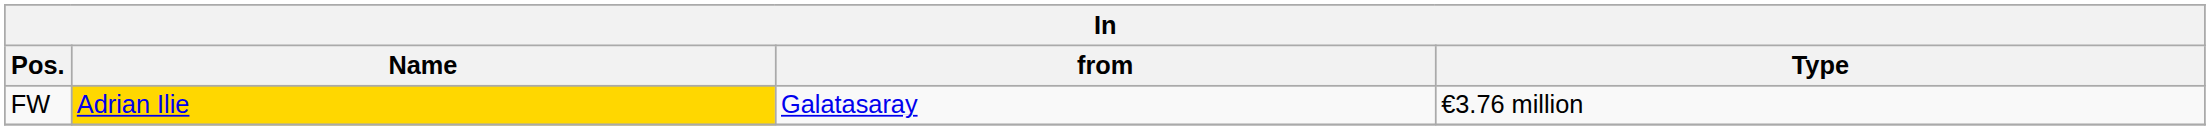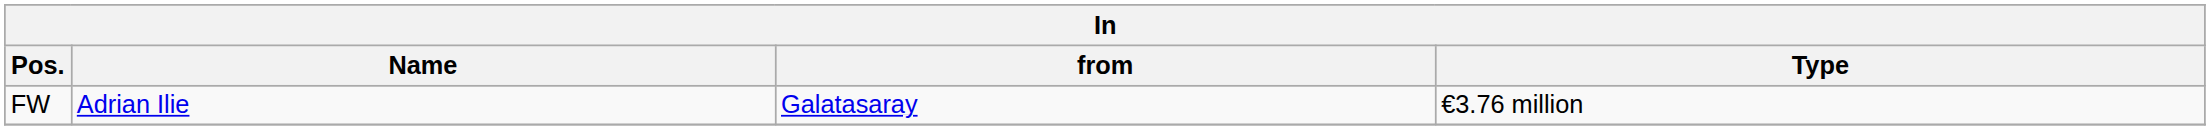(133, 105) gold background -> (133, 105) no background
